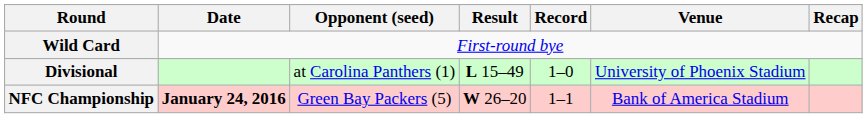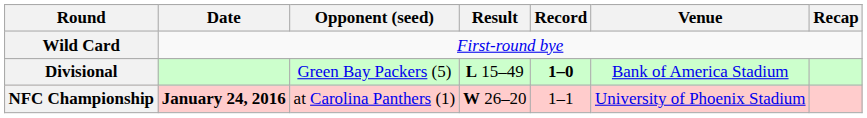(374, 71) at Carolina Panthers (1) -> (374, 71) Green Bay Packers (5)
(561, 71) normal -> (561, 71) bold
(700, 71) University of Phoenix Stadium -> (700, 71) Bank of America Stadium
(374, 98) Green Bay Packers (5) -> (374, 98) at Carolina Panthers (1)
(700, 98) Bank of America Stadium -> (700, 98) University of Phoenix Stadium
